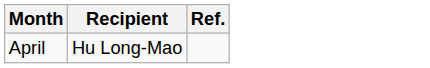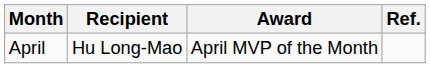+ column: (284, 18)
